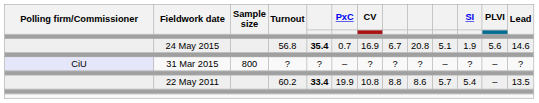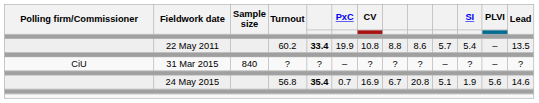rows swapped: (192, 45) <-> (192, 82)
(79, 64) lavender background -> (79, 64) no background
(250, 64) 800 -> (250, 64) 840
